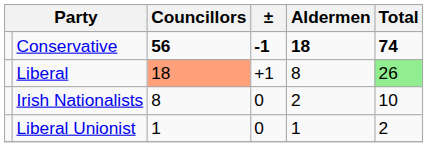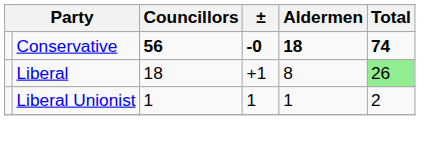(262, 45) -1 -> (254, 45) -0
(161, 73) lightsalmon background -> (153, 73) no background
- row: (80, 100)
(259, 127) 0 -> (251, 100) 1
